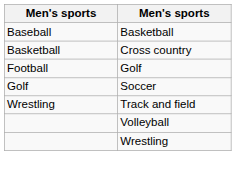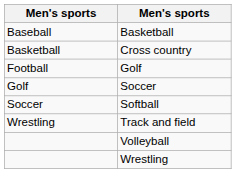+ row: (140, 104)
